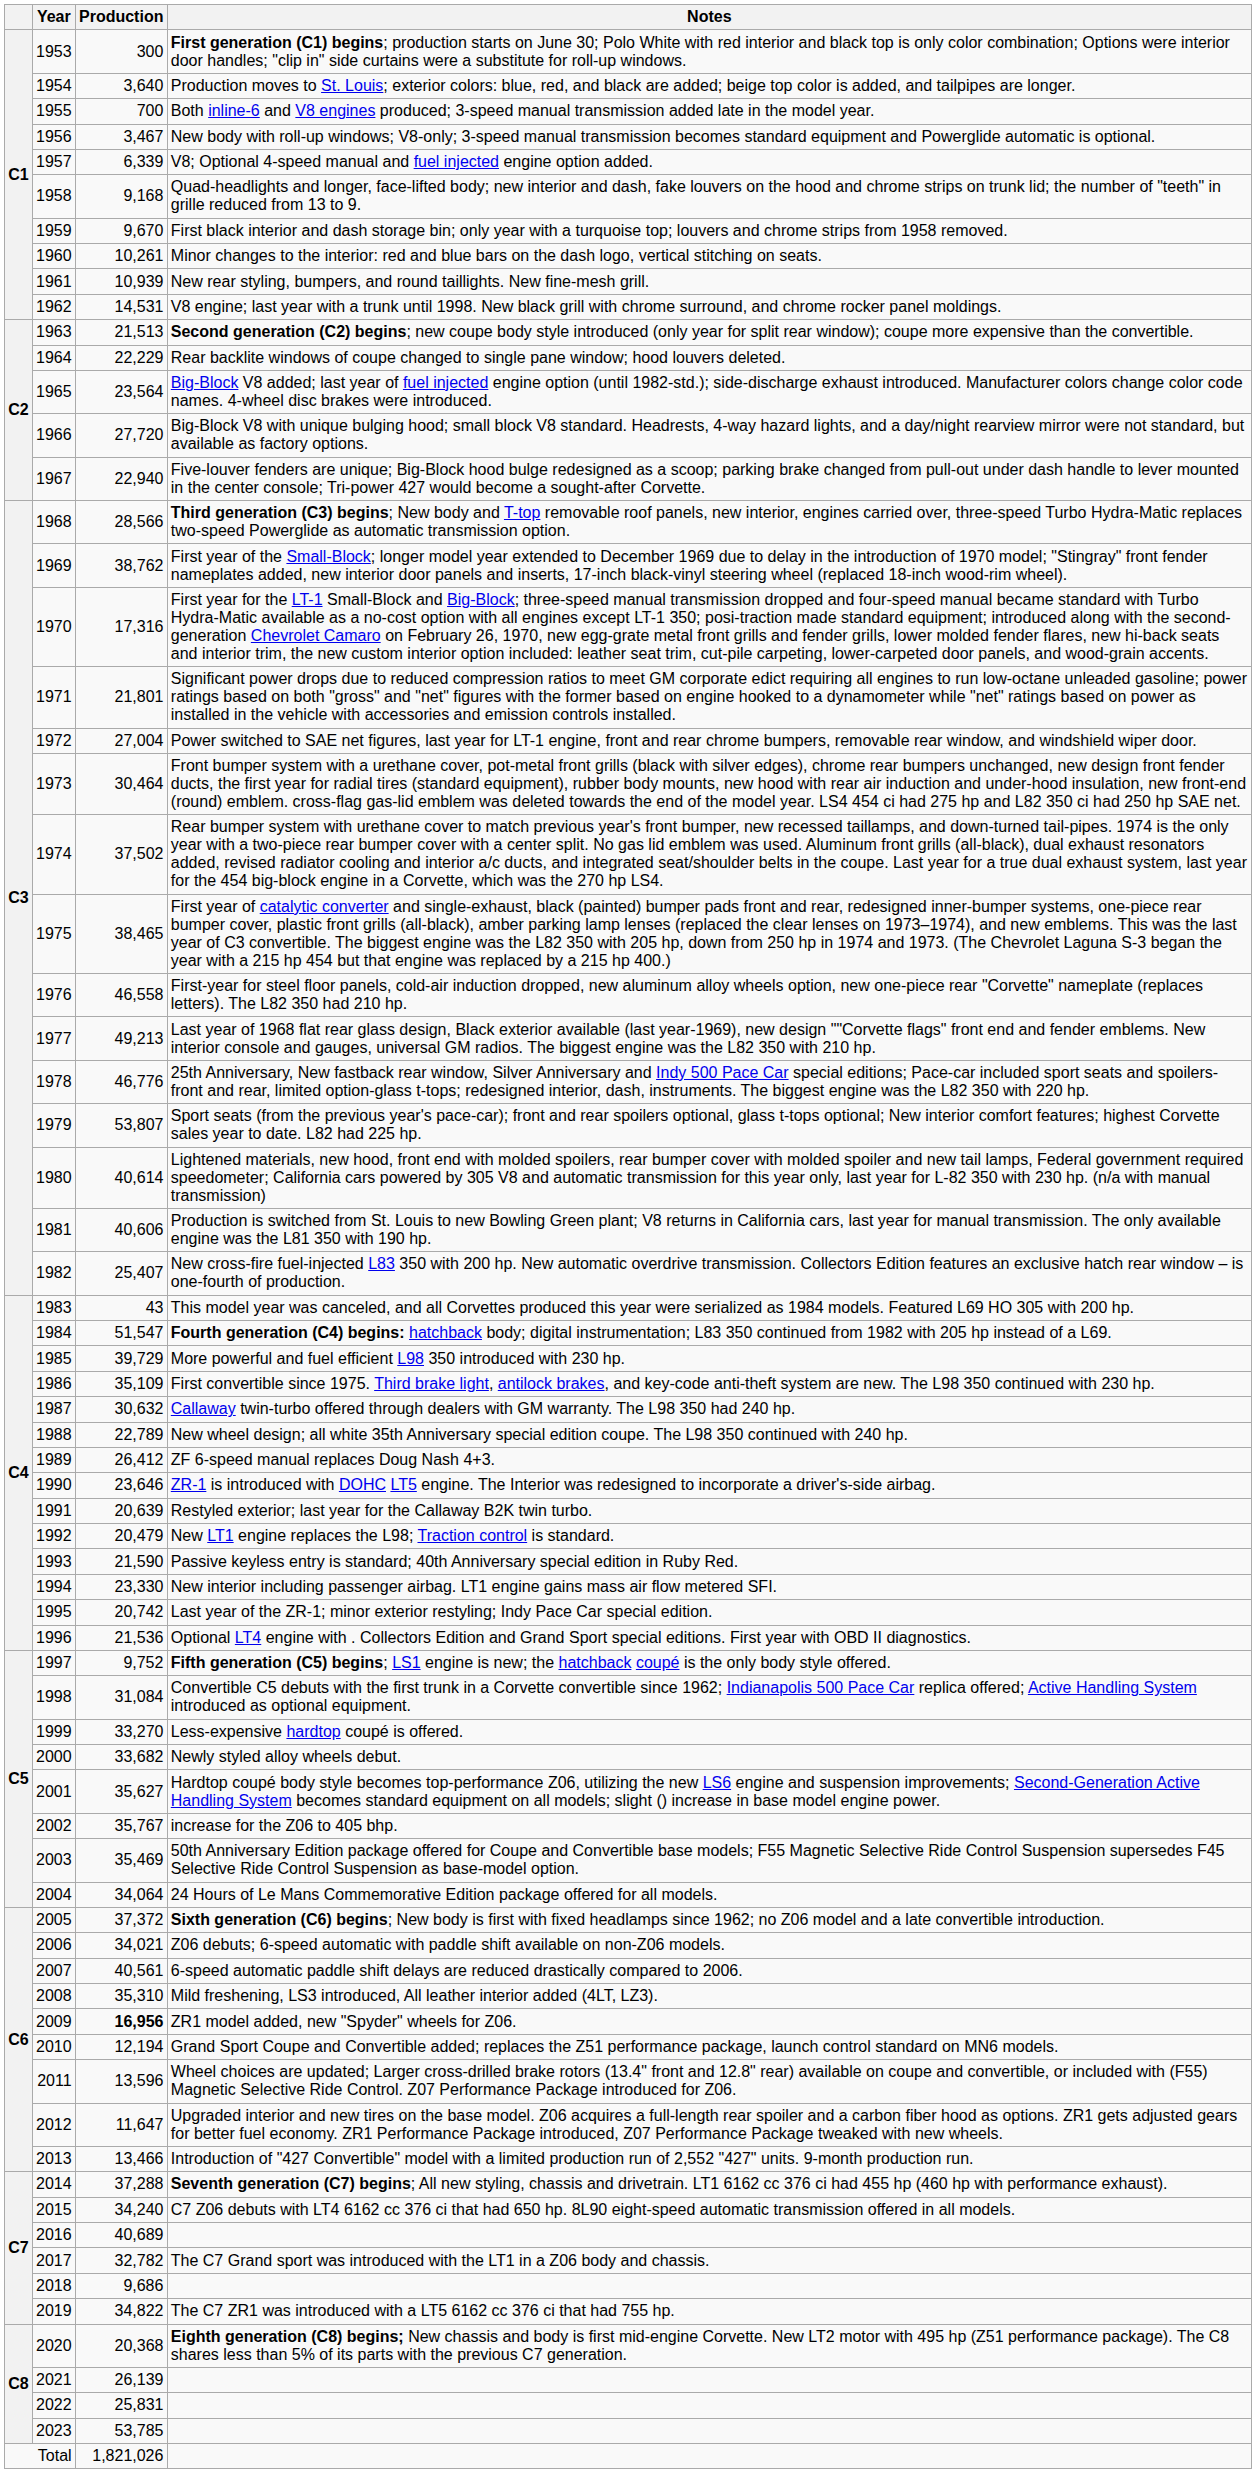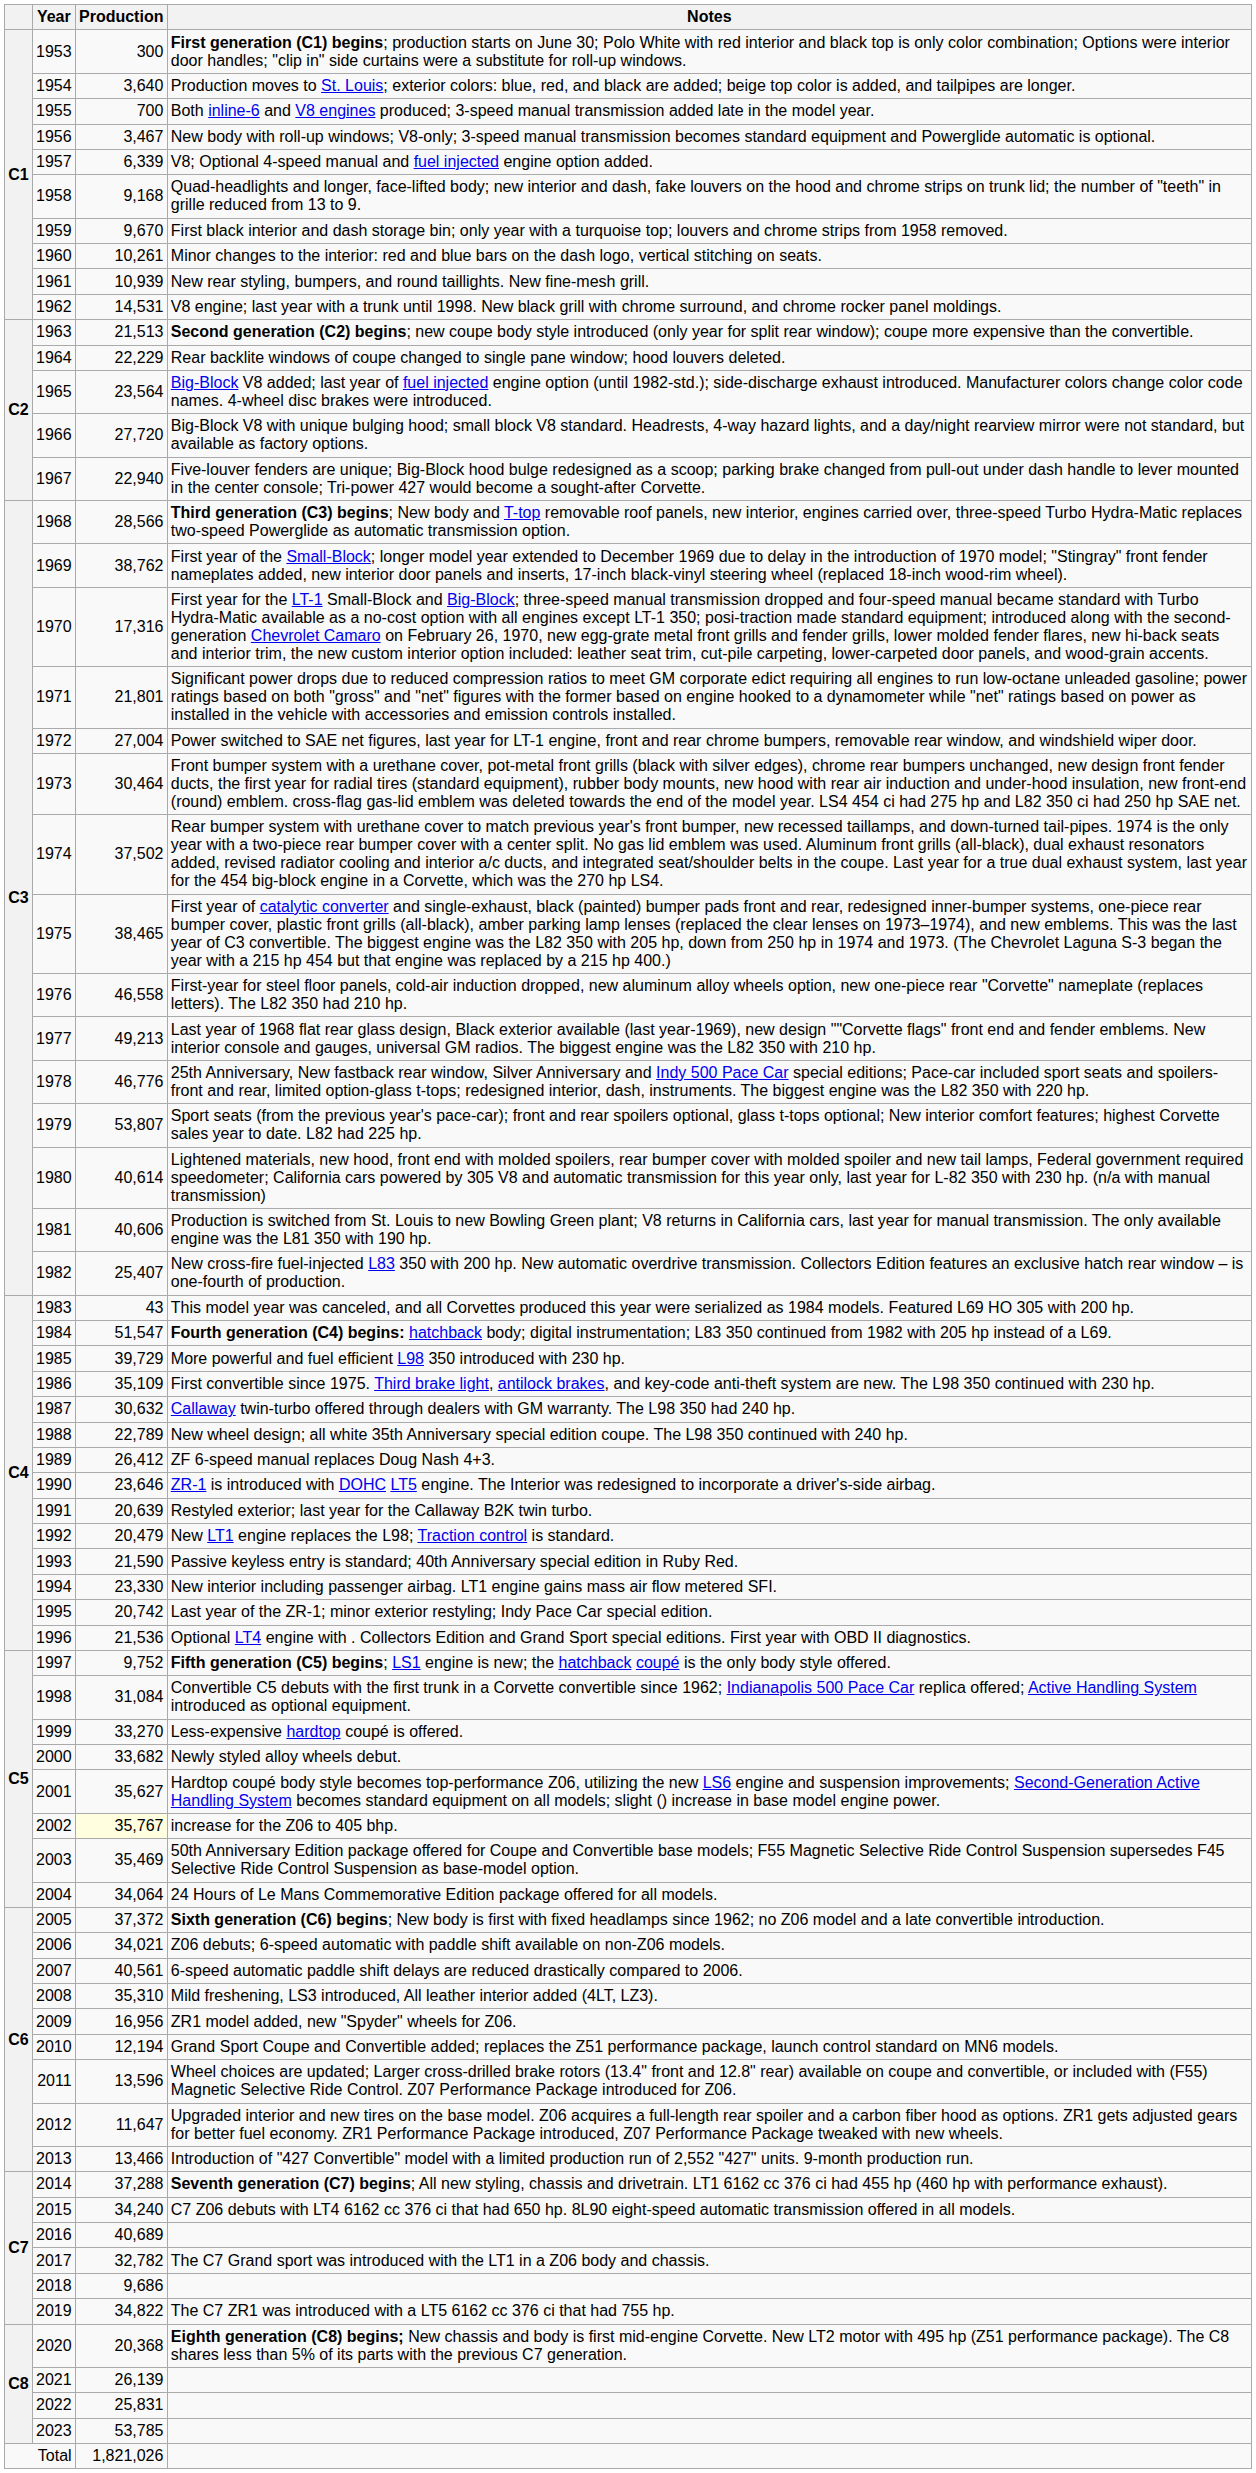(139, 1825) no background -> (139, 1825) lightyellow background
(139, 2021) bold -> (139, 2021) normal
